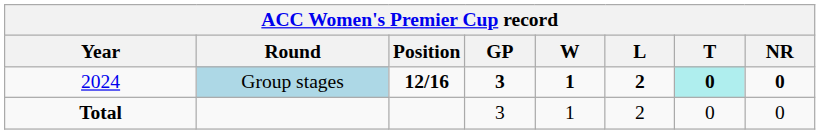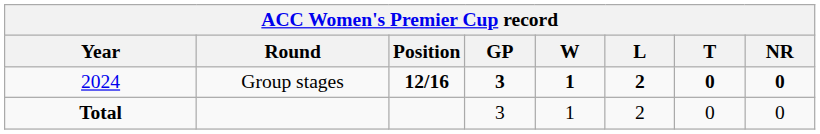(293, 81) lightblue background -> (293, 81) no background
(710, 81) paleturquoise background -> (710, 81) no background
